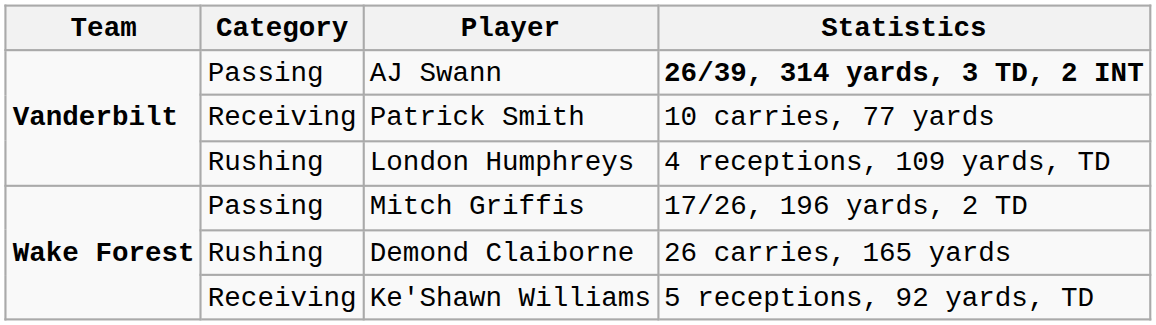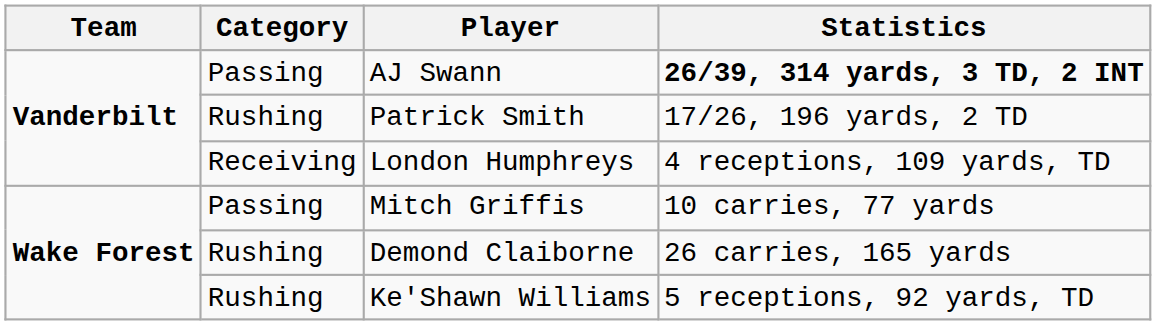(282, 118) Receiving -> (266, 118) Rushing
(829, 118) 10 carries, 77 yards -> (846, 118) 17/26, 196 yards, 2 TD
(266, 163) Rushing -> (282, 163) Receiving
(846, 208) 17/26, 196 yards, 2 TD -> (829, 208) 10 carries, 77 yards
(282, 298) Receiving -> (266, 298) Rushing
